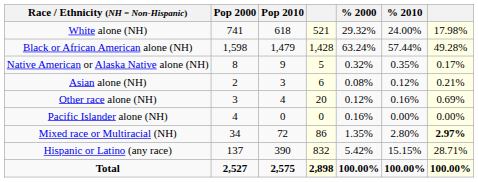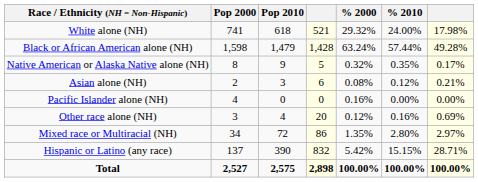rows swapped: (108, 116) <-> (108, 99)
(450, 133) bold -> (450, 133) normal
